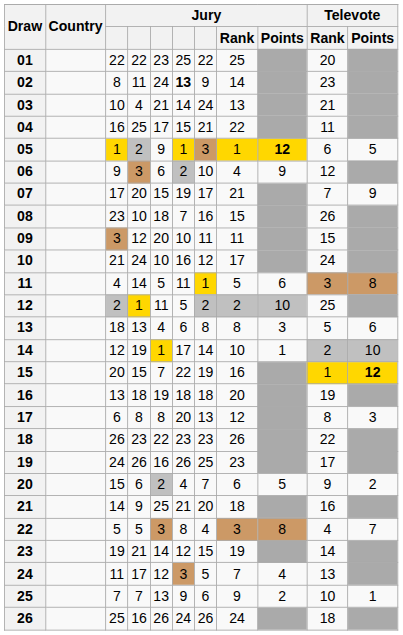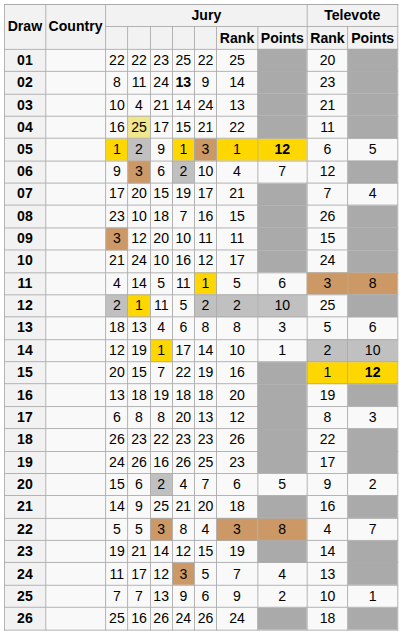(139, 127) no background -> (139, 127) khaki background
(282, 171) 9 -> (282, 171) 7
(373, 194) 9 -> (373, 194) 4
